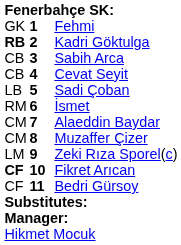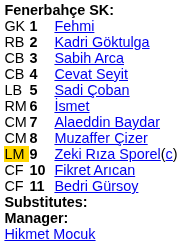(15, 42) bold -> (14, 42) normal
(14, 154) no background -> (14, 154) gold background
(14, 170) bold -> (14, 170) normal
